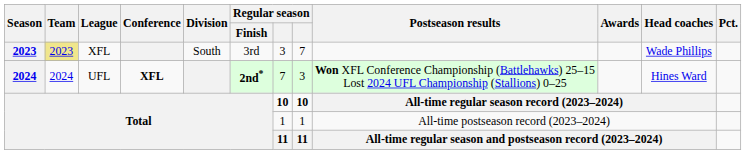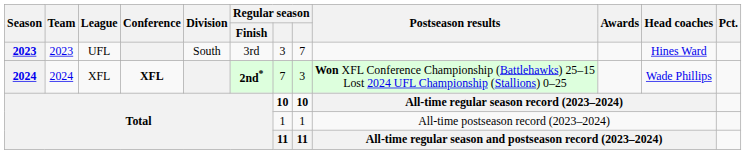(61, 51) khaki background -> (61, 51) no background
(99, 51) XFL -> (99, 51) UFL
(679, 51) Wade Phillips -> (679, 51) Hines Ward
(99, 76) UFL -> (99, 76) XFL
(679, 76) Hines Ward -> (679, 76) Wade Phillips
